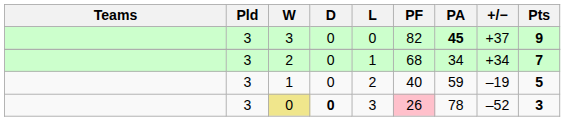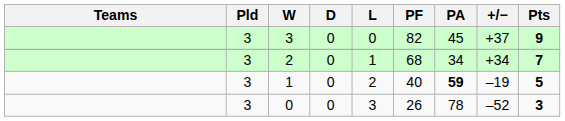(456, 37) bold -> (456, 37) normal
(456, 82) normal -> (456, 82) bold
(289, 104) khaki background -> (289, 104) no background
(331, 104) bold -> (331, 104) normal
(414, 104) pink background -> (414, 104) no background
